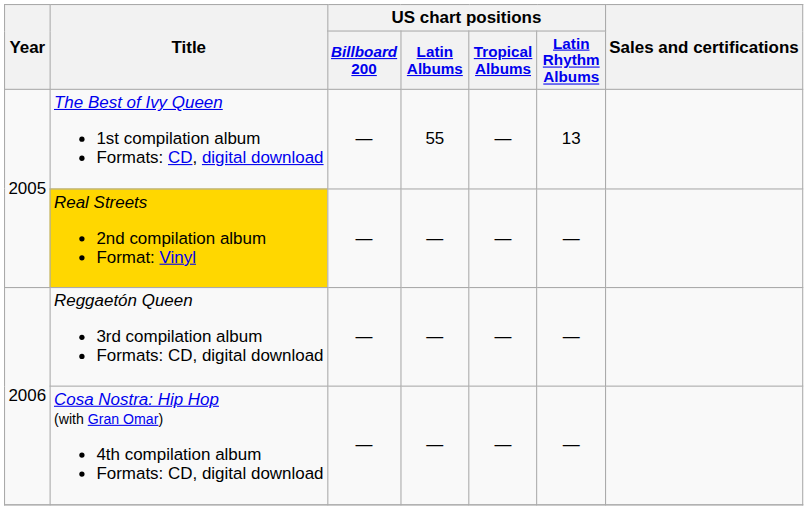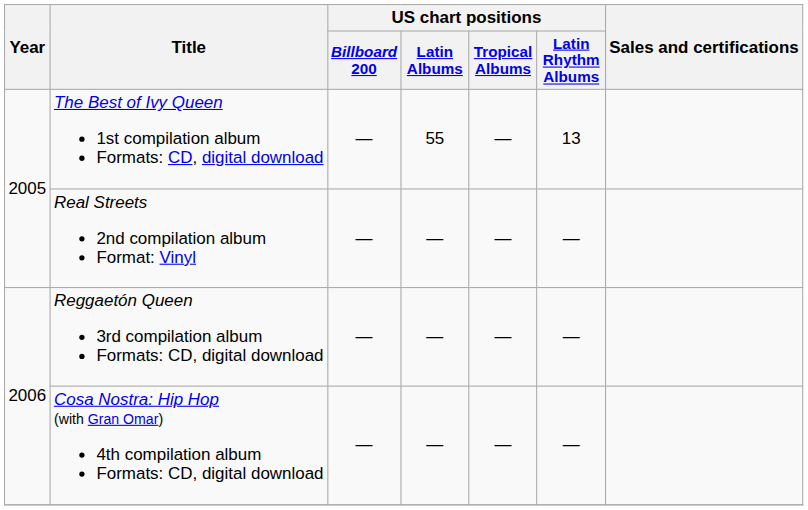(189, 229) gold background -> (189, 229) no background
